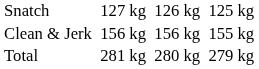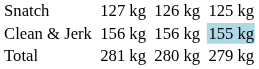(231, 33) no background -> (231, 33) lightblue background
